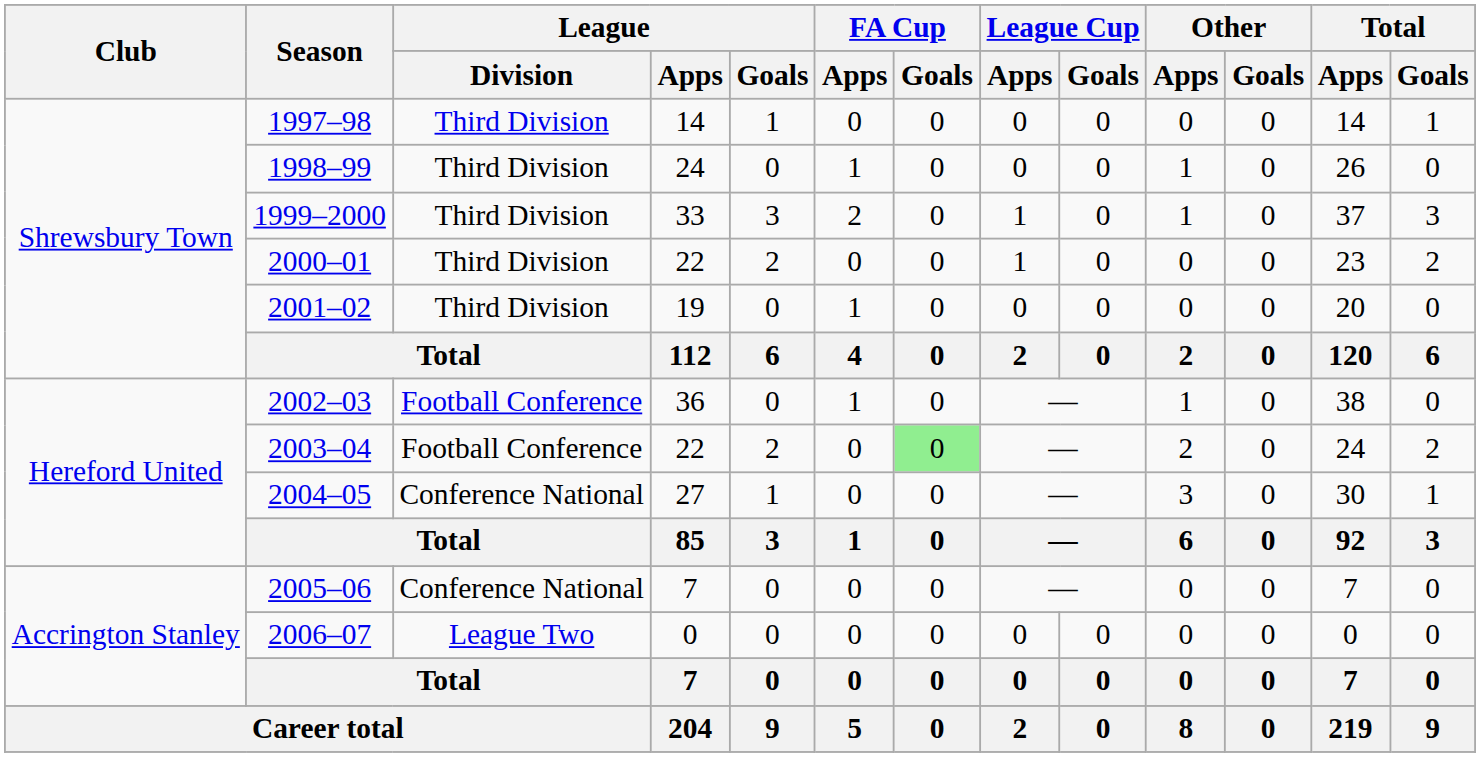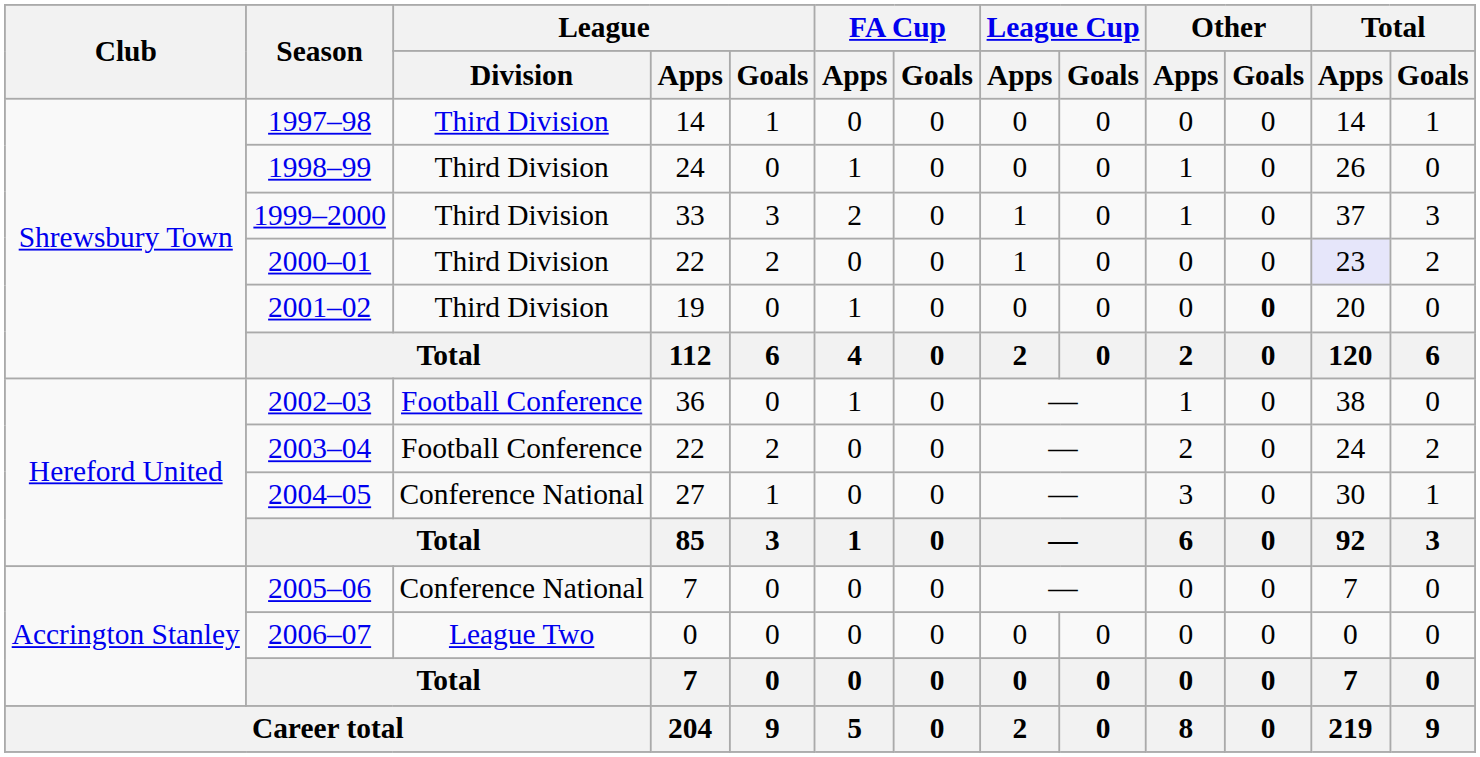(1350, 261) no background -> (1350, 261) lavender background
(1268, 307) normal -> (1268, 307) bold
(937, 448) lightgreen background -> (937, 448) no background
